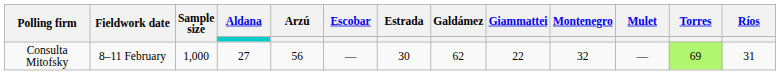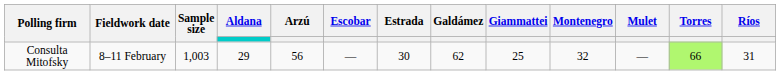(196, 56) 1,000 -> (196, 56) 1,003
(244, 56) 27 -> (244, 56) 29
(518, 56) 22 -> (518, 56) 25
(696, 56) 69 -> (696, 56) 66
